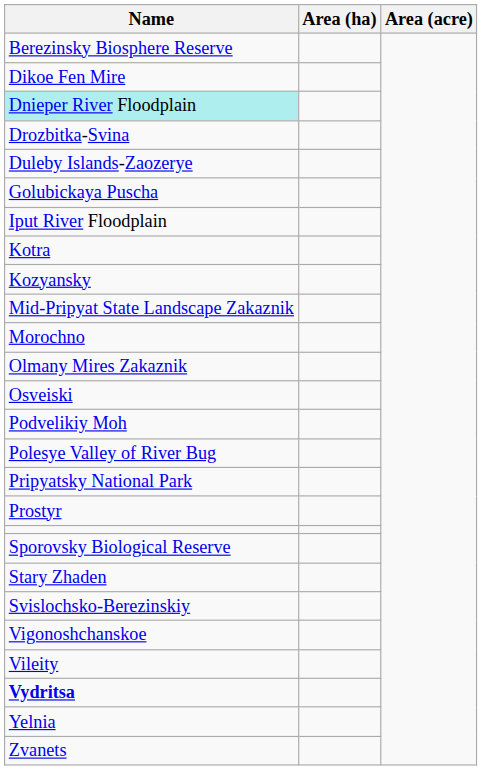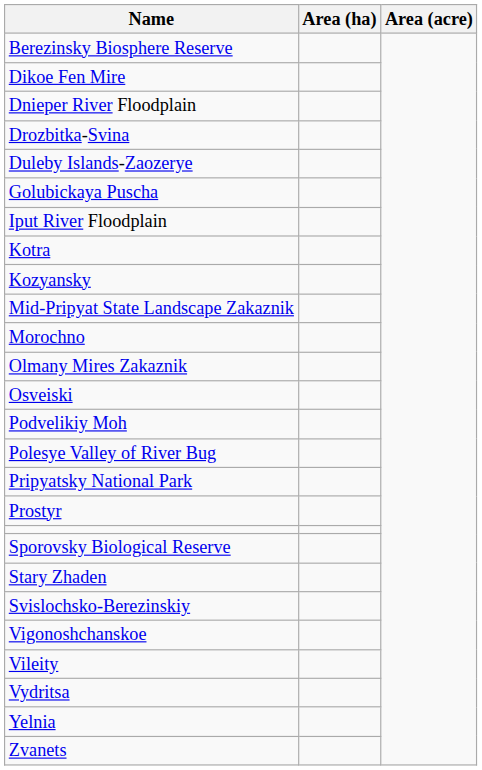(102, 105) paleturquoise background -> (102, 105) no background
(42, 692) bold -> (39, 692) normal
